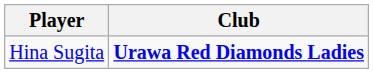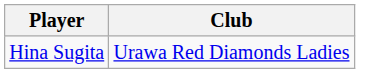(239, 52) bold -> (231, 52) normal
